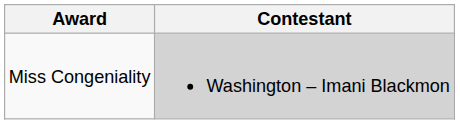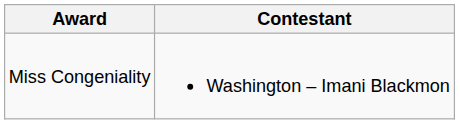(304, 86) lightgrey background -> (304, 86) no background
